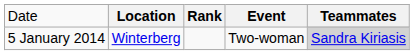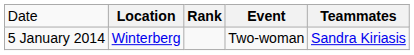(358, 38) lightgrey background -> (358, 38) no background
